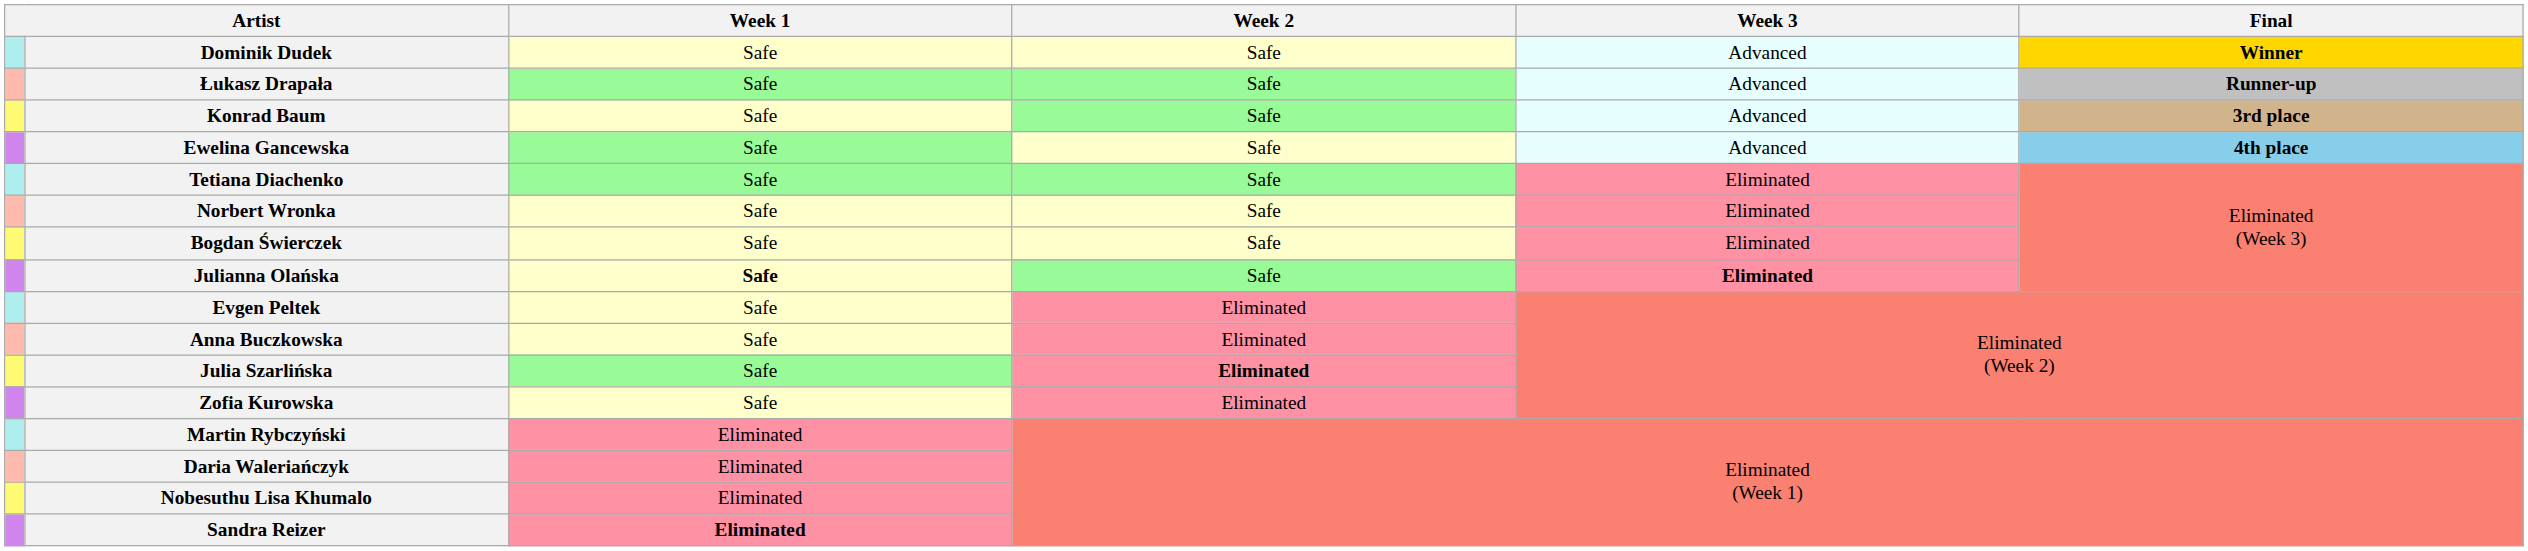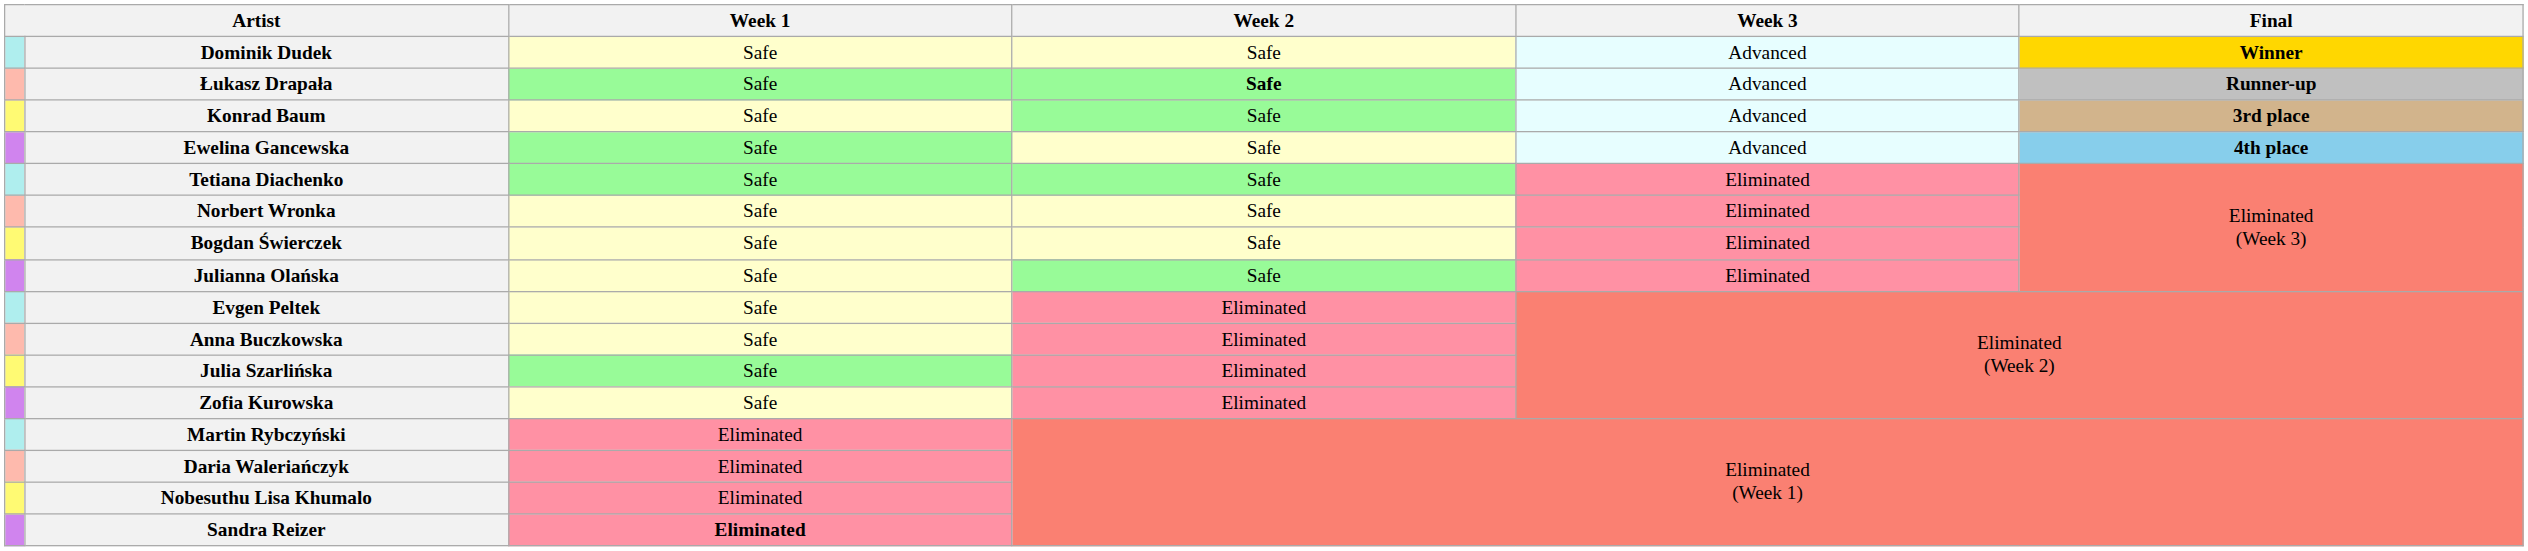(1264, 84) normal -> (1264, 84) bold
(760, 275) bold -> (760, 275) normal
(1767, 275) bold -> (1767, 275) normal
(1264, 370) bold -> (1264, 370) normal
